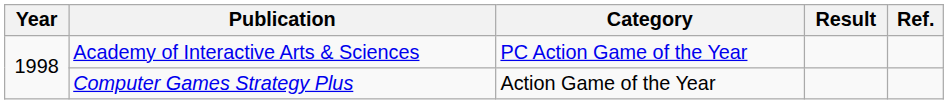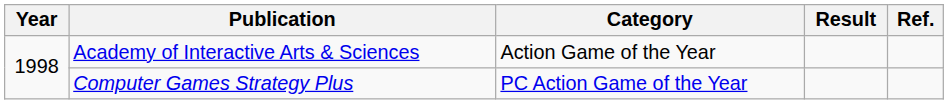(624, 51) PC Action Game of the Year -> (608, 51) Action Game of the Year
(608, 83) Action Game of the Year -> (624, 83) PC Action Game of the Year
